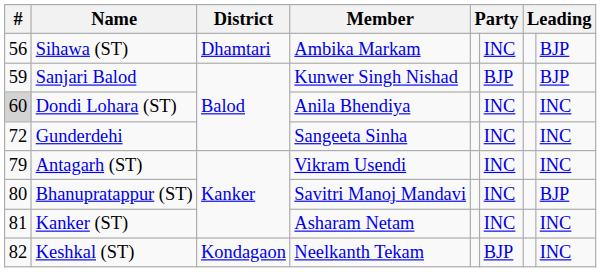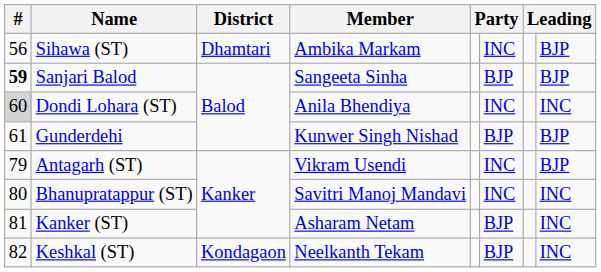(18, 77) normal -> (18, 77) bold
(376, 77) Kunwer Singh Nishad -> (351, 77) Sangeeta Sinha
(18, 135) 72 -> (18, 135) 61
(351, 135) Sangeeta Sinha -> (376, 135) Kunwer Singh Nishad
(500, 135) INC -> (499, 135) BJP
(556, 135) INC -> (554, 135) BJP
(556, 164) INC -> (554, 164) BJP
(554, 194) BJP -> (556, 194) INC
(500, 223) INC -> (499, 223) BJP
